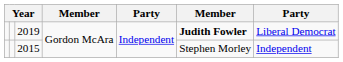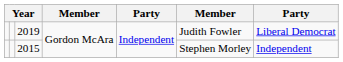(213, 31) bold -> (210, 31) normal
